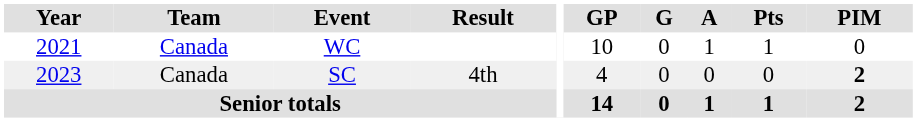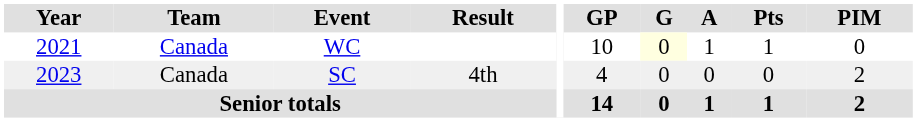(664, 46) no background -> (664, 46) lightyellow background
(859, 74) bold -> (859, 74) normal
